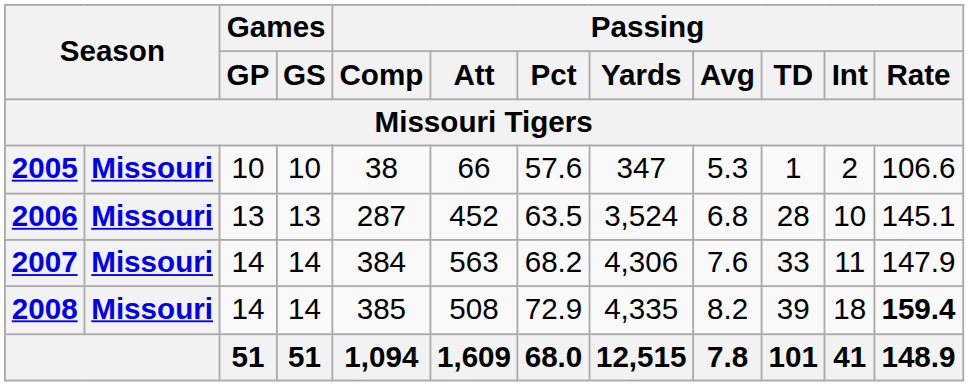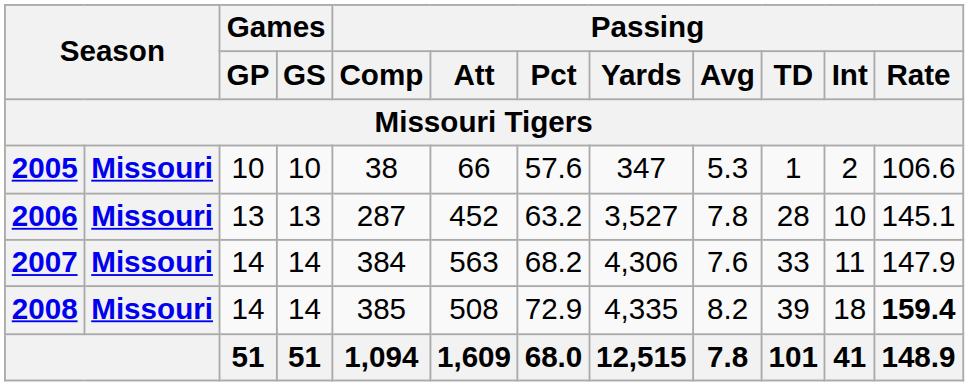(553, 215) 63.5 -> (553, 215) 63.2
(641, 215) 3,524 -> (641, 215) 3,527
(728, 215) 6.8 -> (728, 215) 7.8
